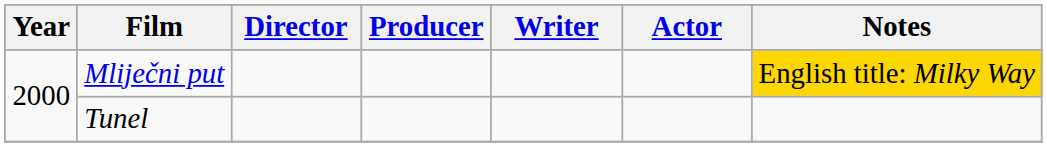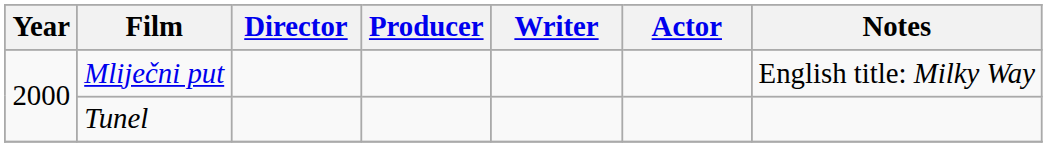(897, 73) gold background -> (897, 73) no background
